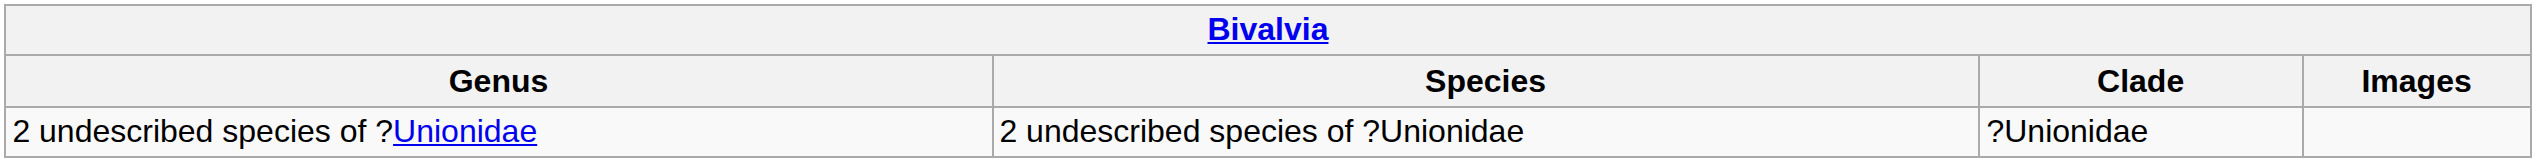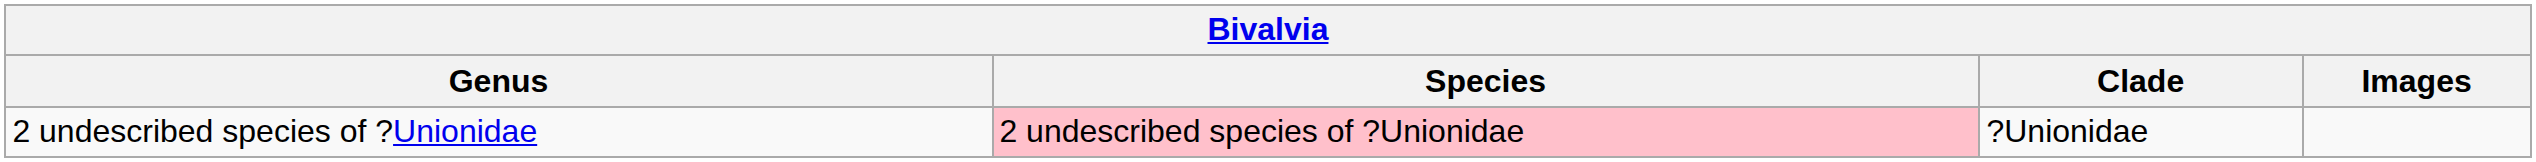(1262, 131) no background -> (1262, 131) pink background
